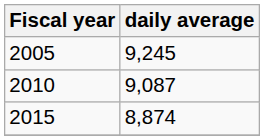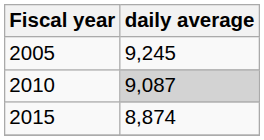(150, 85) no background -> (150, 85) lightgrey background
